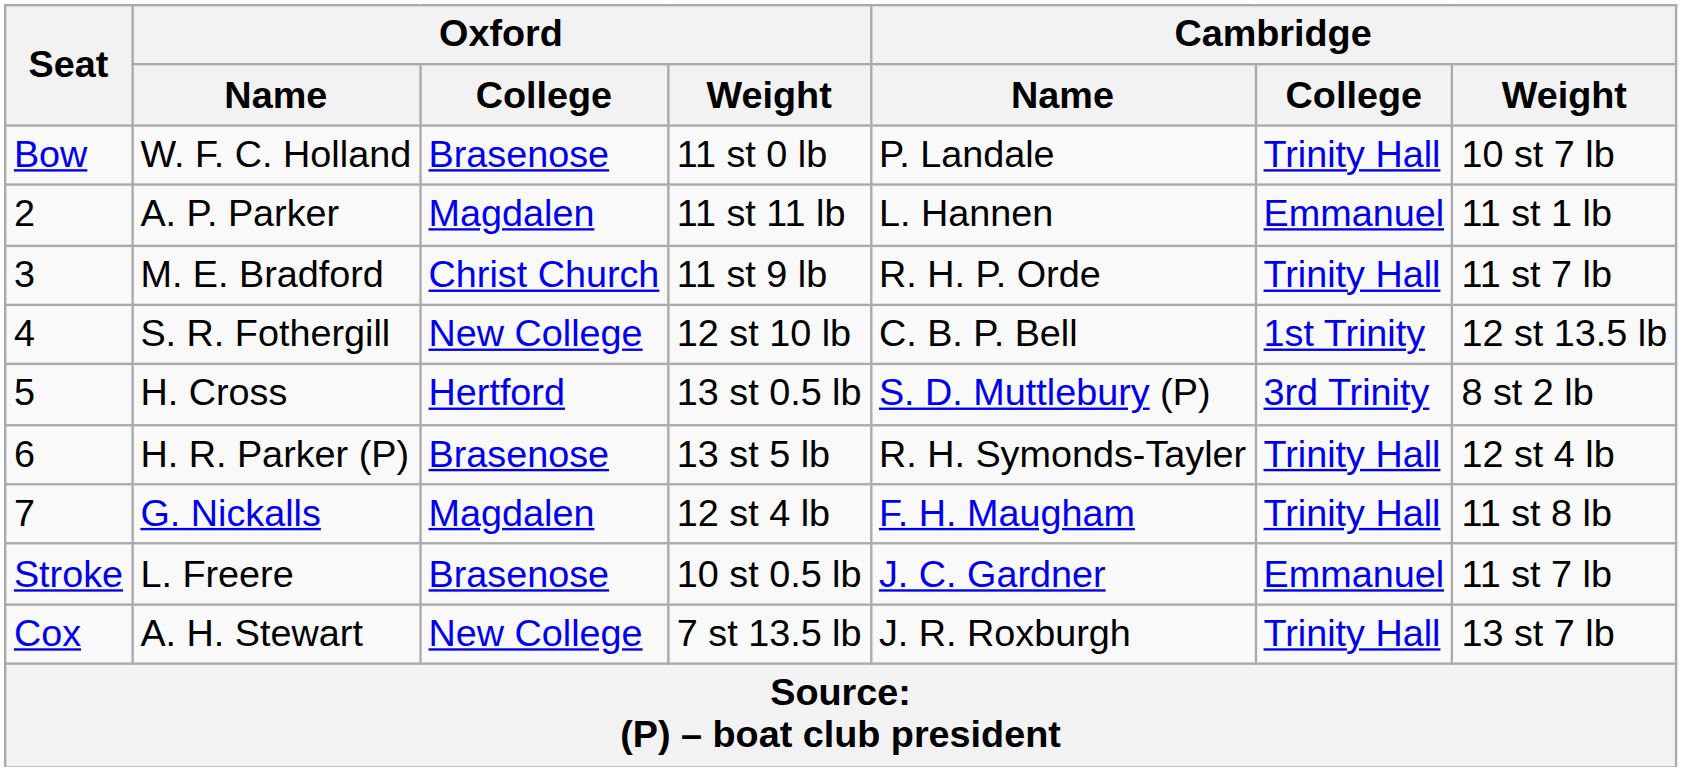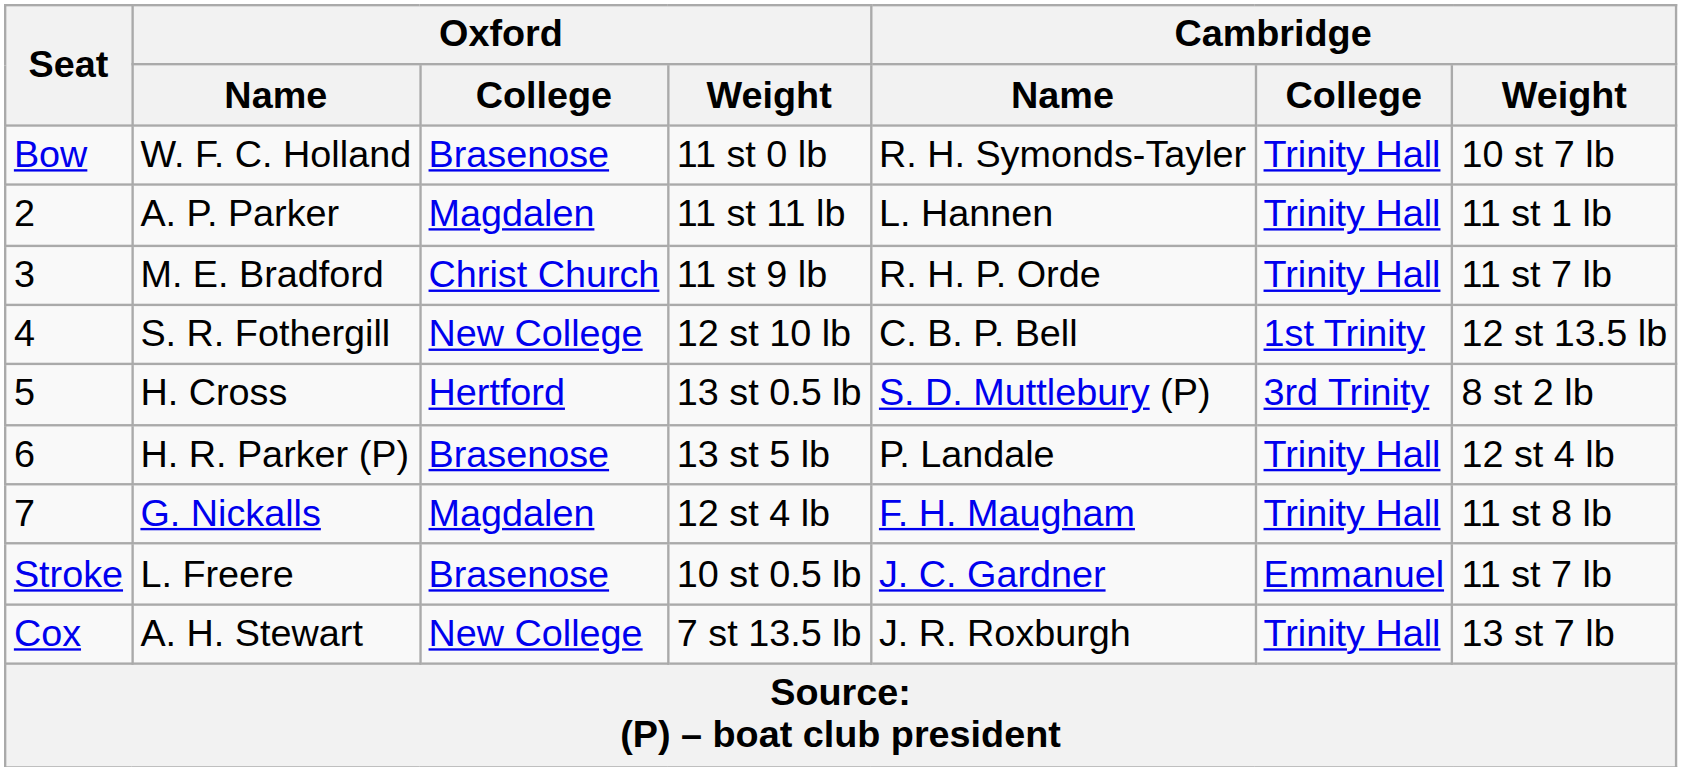(967, 154) P. Landale -> (1063, 154) R. H. Symonds-Tayler
(1354, 214) Emmanuel -> (1352, 214) Trinity Hall
(1063, 453) R. H. Symonds-Tayler -> (967, 453) P. Landale
